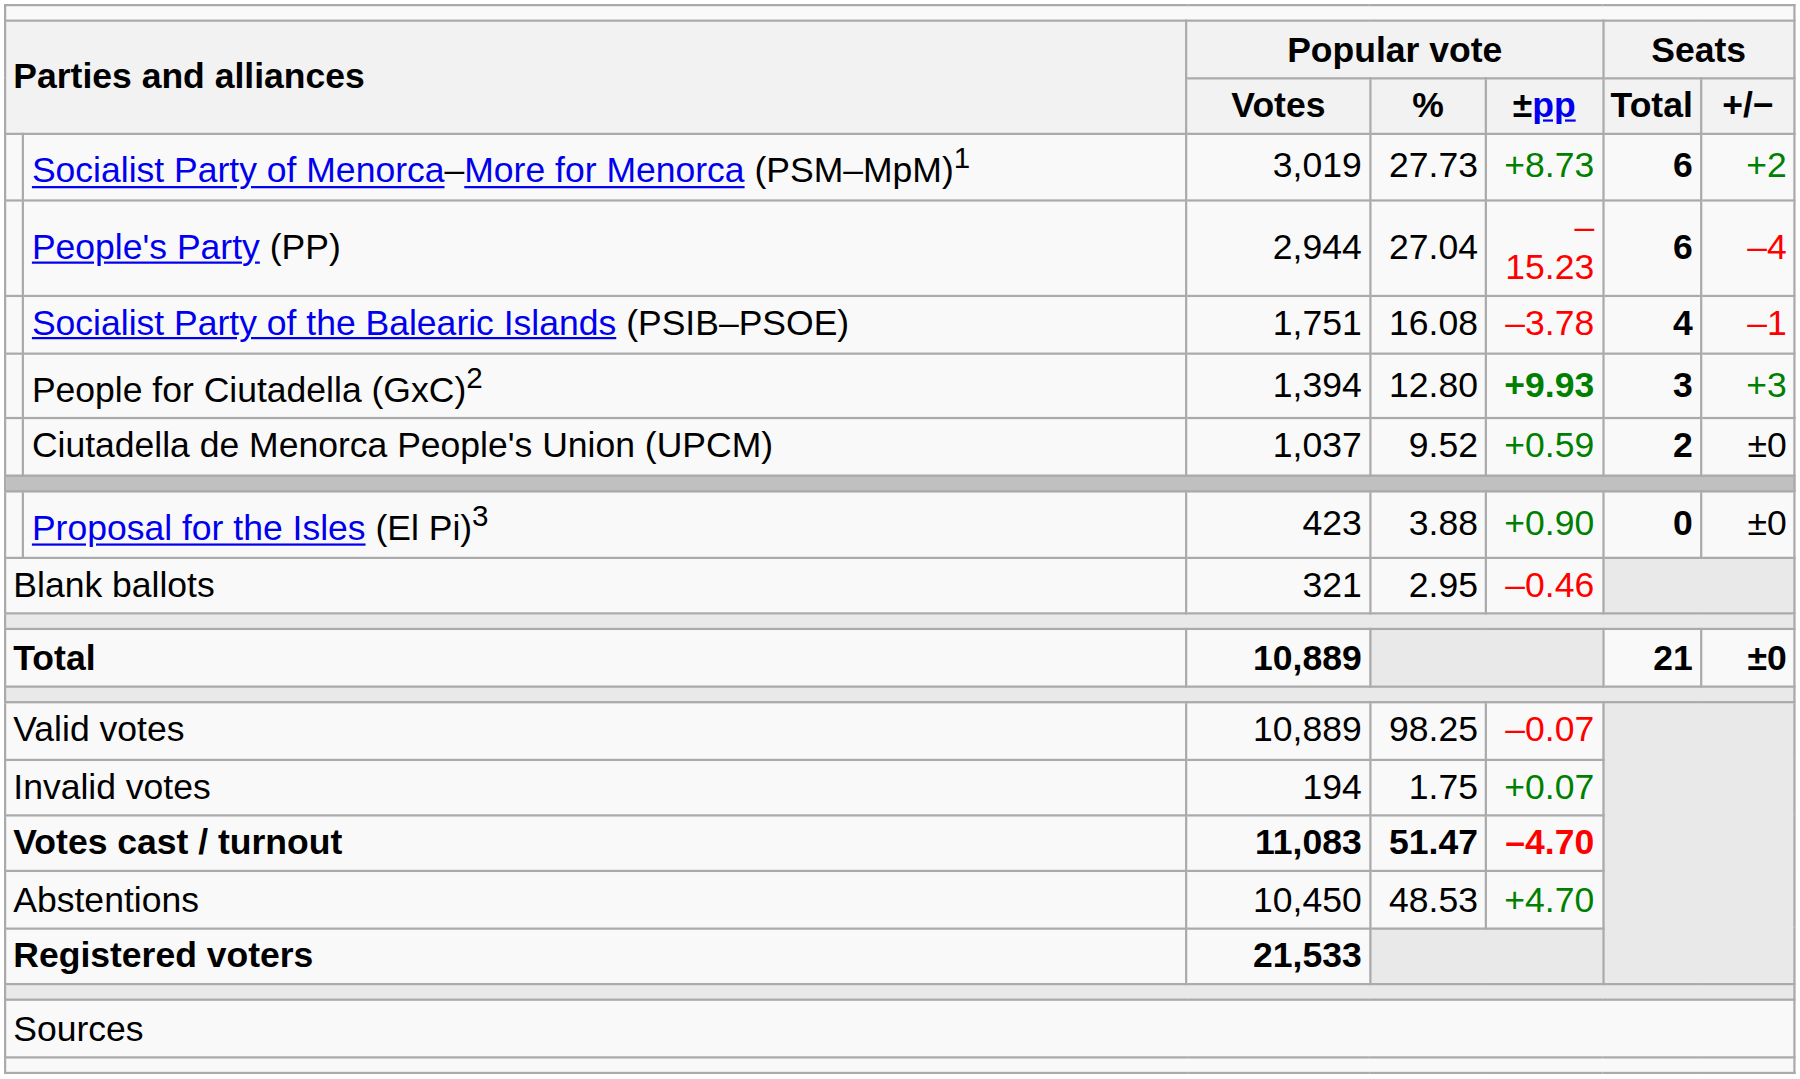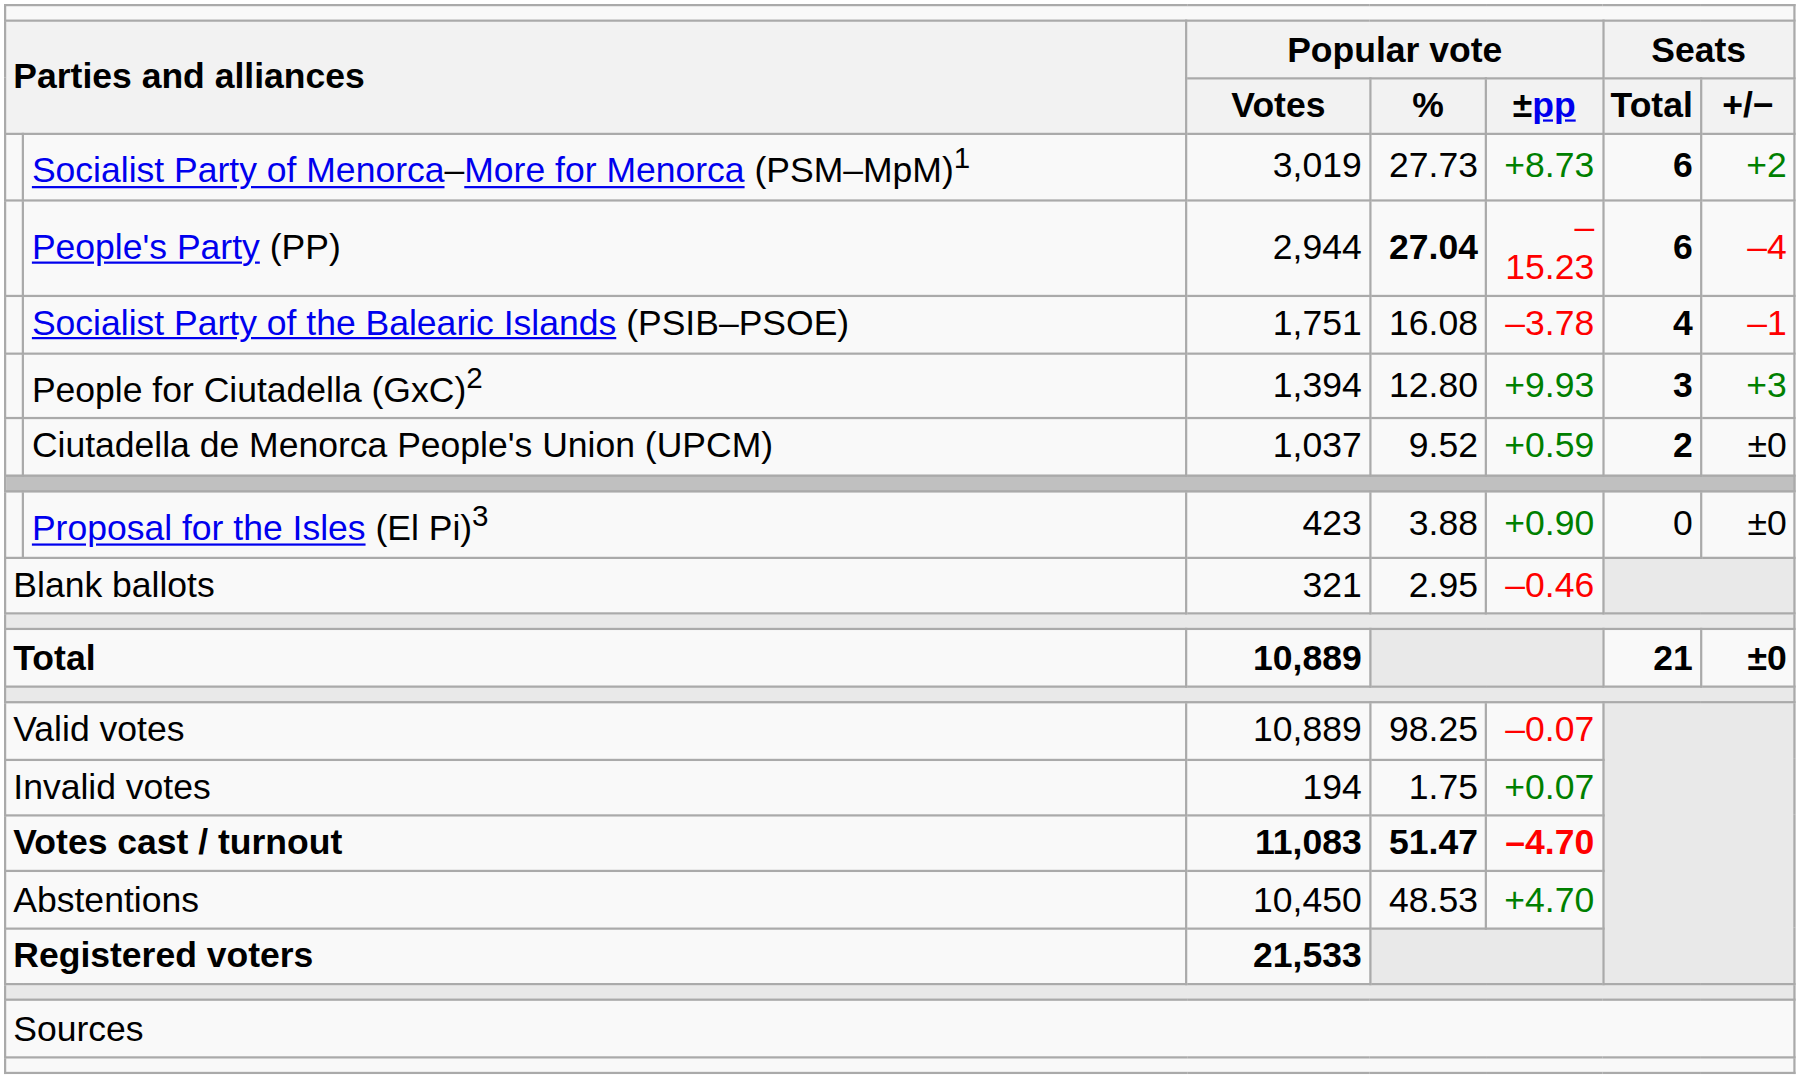(1433, 247) normal -> (1433, 247) bold
(1549, 385) bold -> (1549, 385) normal
(1683, 523) bold -> (1683, 523) normal
